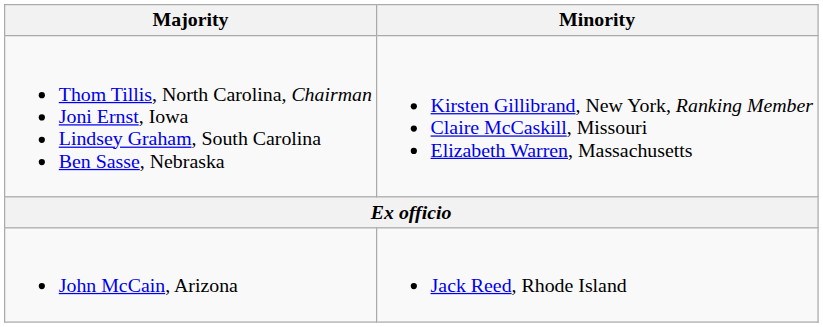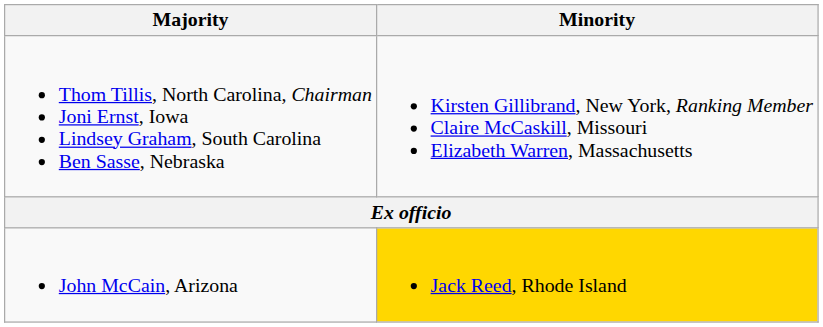(597, 286) no background -> (597, 286) gold background
